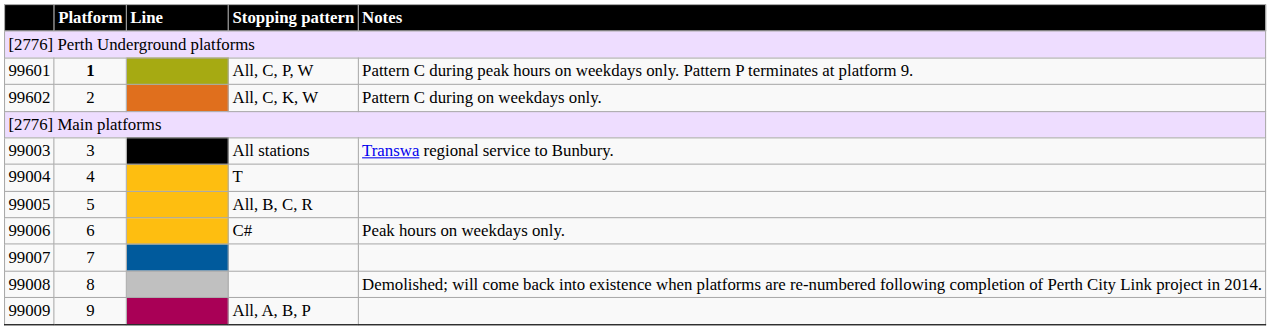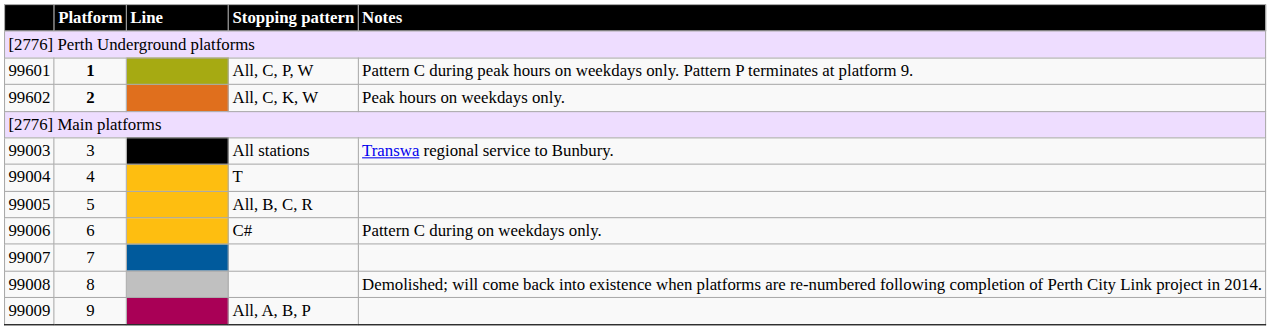(90, 97) normal -> (90, 97) bold
(482, 97) Pattern C during on weekdays only. -> (463, 97) Peak hours on weekdays only.
(463, 230) Peak hours on weekdays only. -> (482, 230) Pattern C during on weekdays only.
